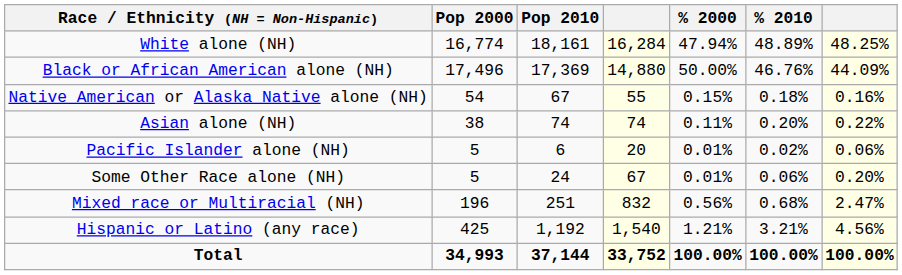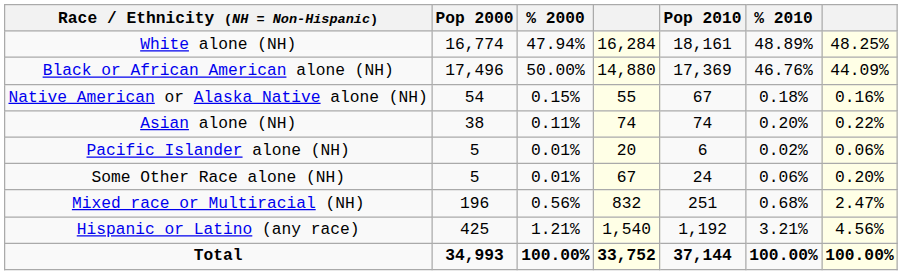columns swapped: (560, 18) <-> (707, 18)
